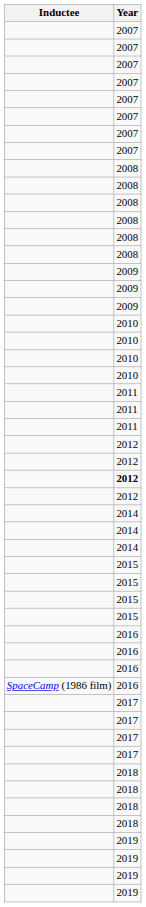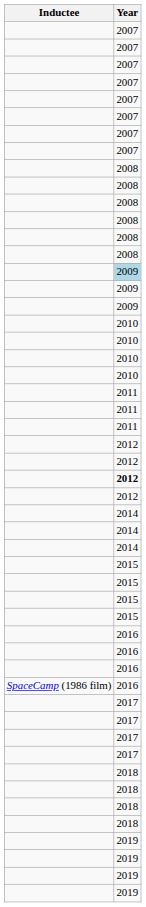(127, 271) no background -> (127, 271) lightblue background
